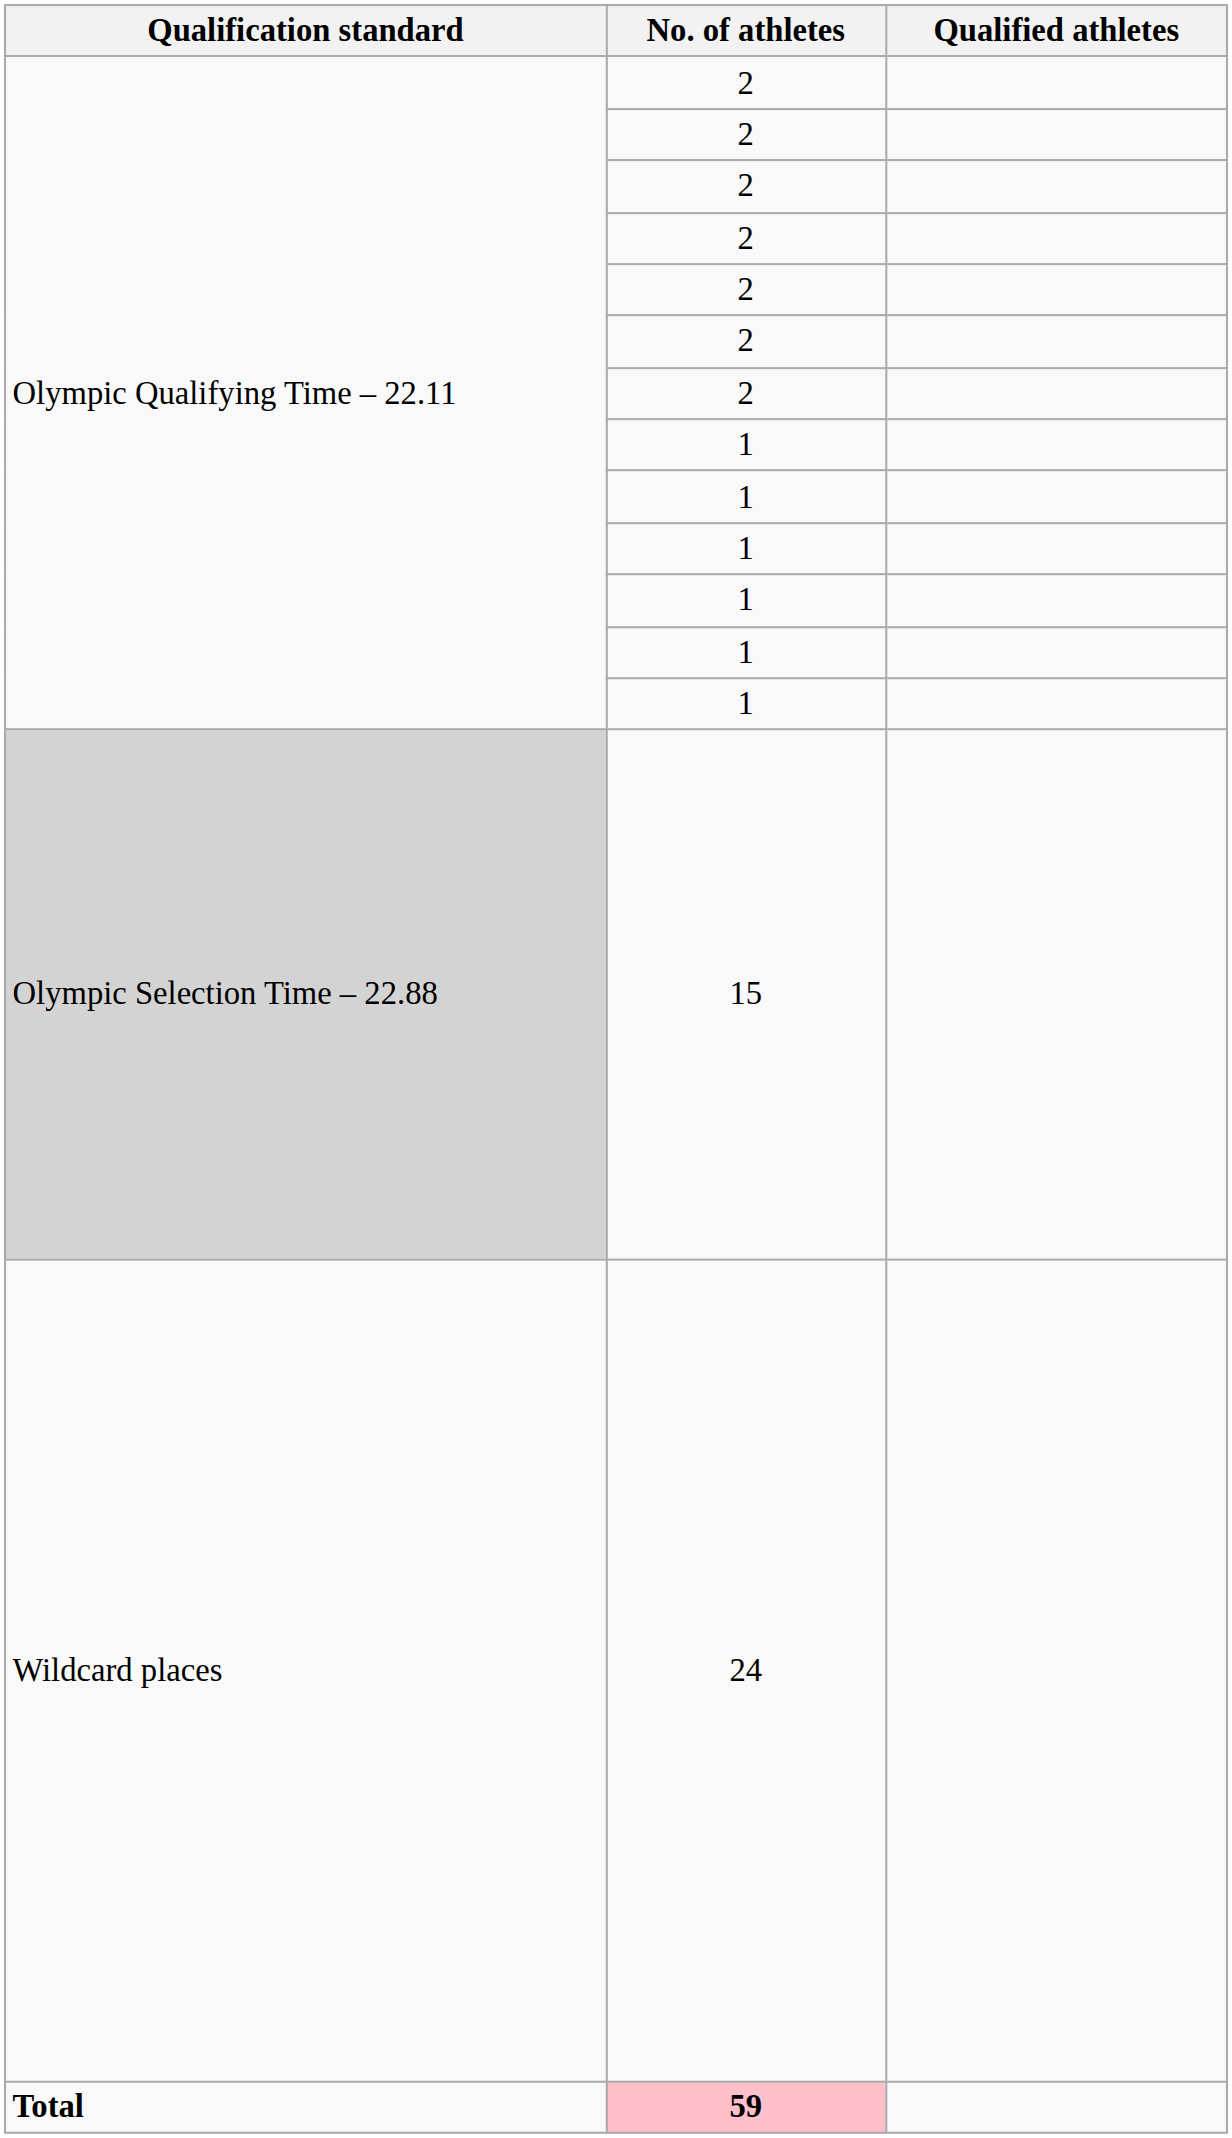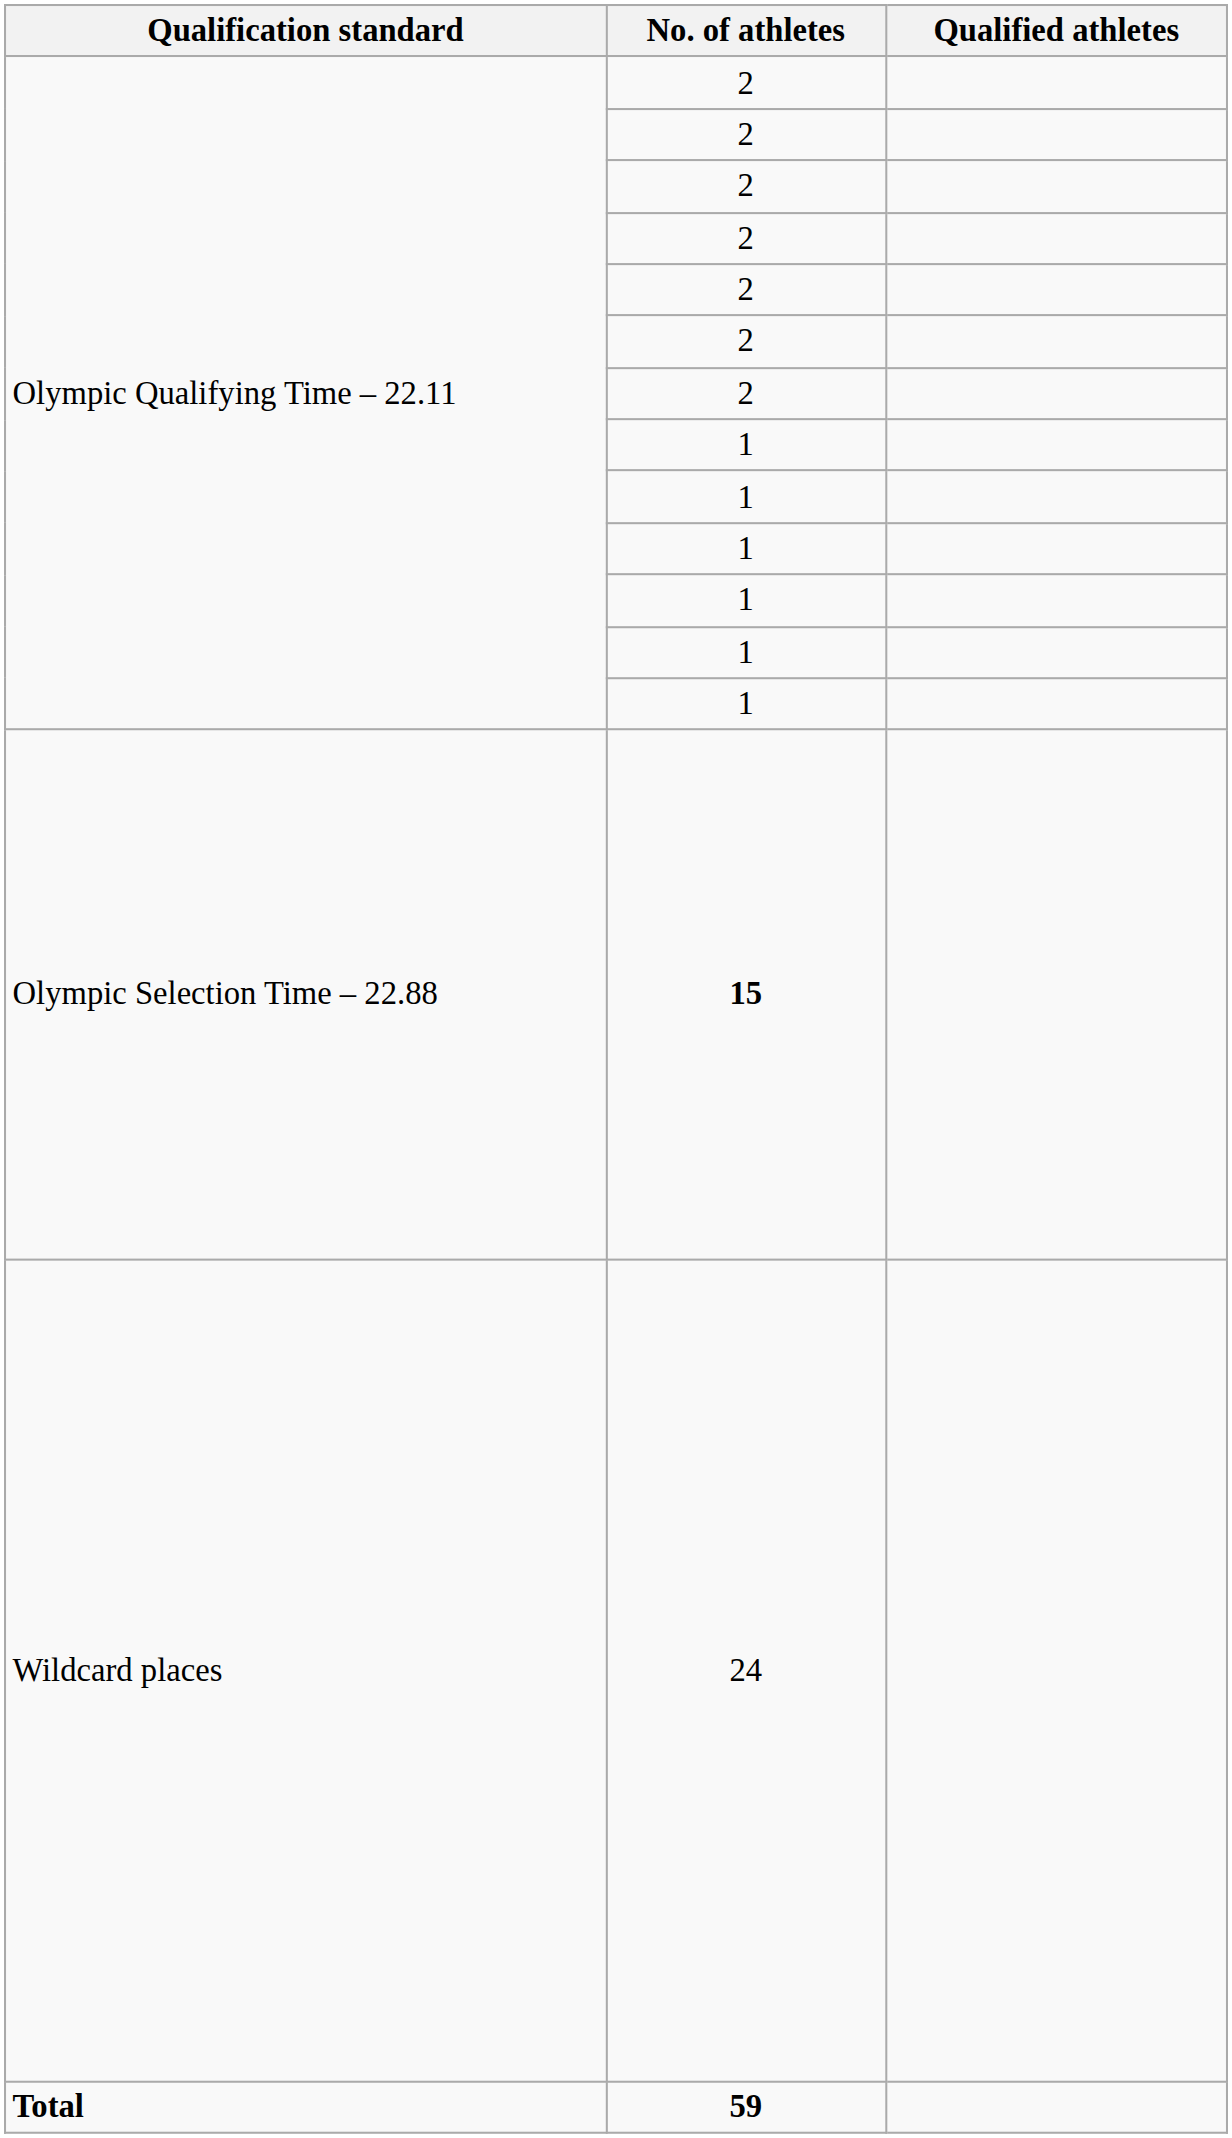(225, 993) lightgrey background -> (225, 993) no background
(746, 993) normal -> (746, 993) bold
(746, 2107) pink background -> (746, 2107) no background
